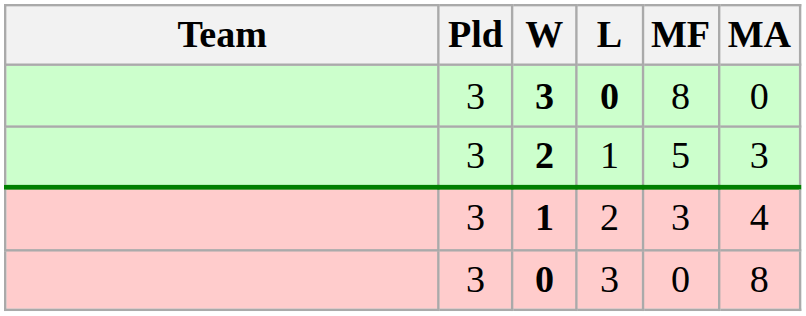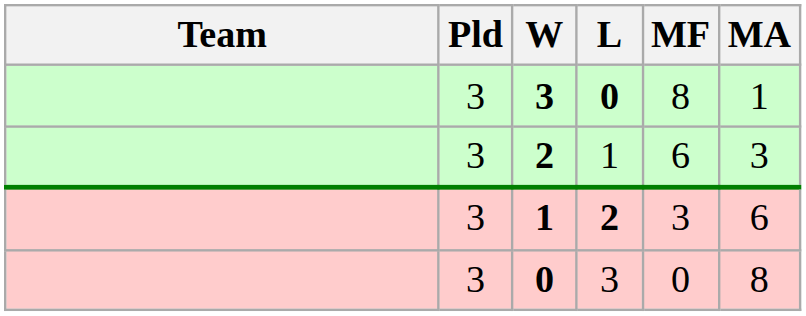(759, 95) 0 -> (759, 95) 1
(681, 155) 5 -> (681, 155) 6
(610, 218) normal -> (610, 218) bold
(759, 218) 4 -> (759, 218) 6
